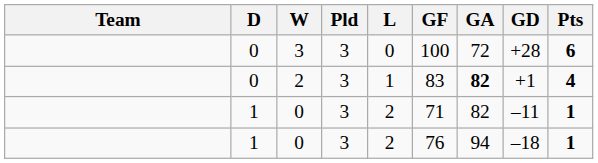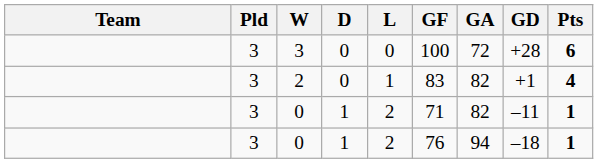columns swapped: (344, 19) <-> (254, 19)
(480, 81) bold -> (480, 81) normal
